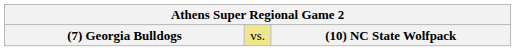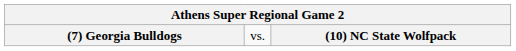(258, 35) khaki background -> (258, 35) no background
